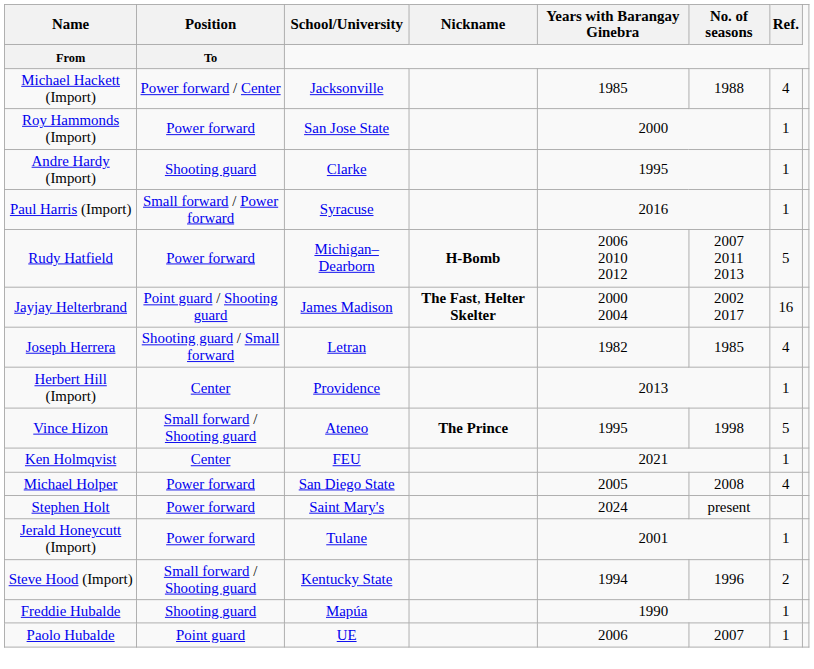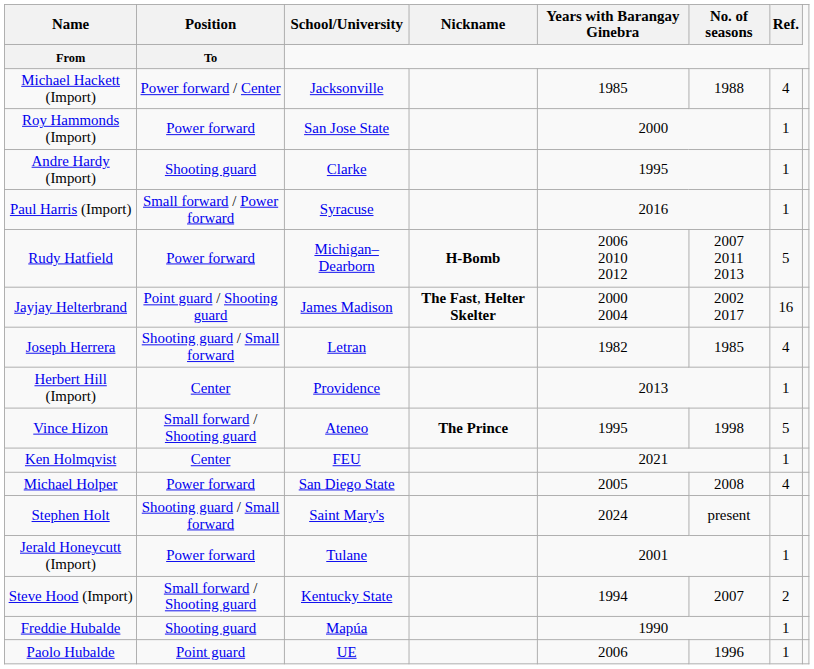(211, 507) Power forward -> (211, 515) Shooting guard / Small forward
(729, 579) 1996 -> (729, 596) 2007
(729, 635) 2007 -> (729, 651) 1996
